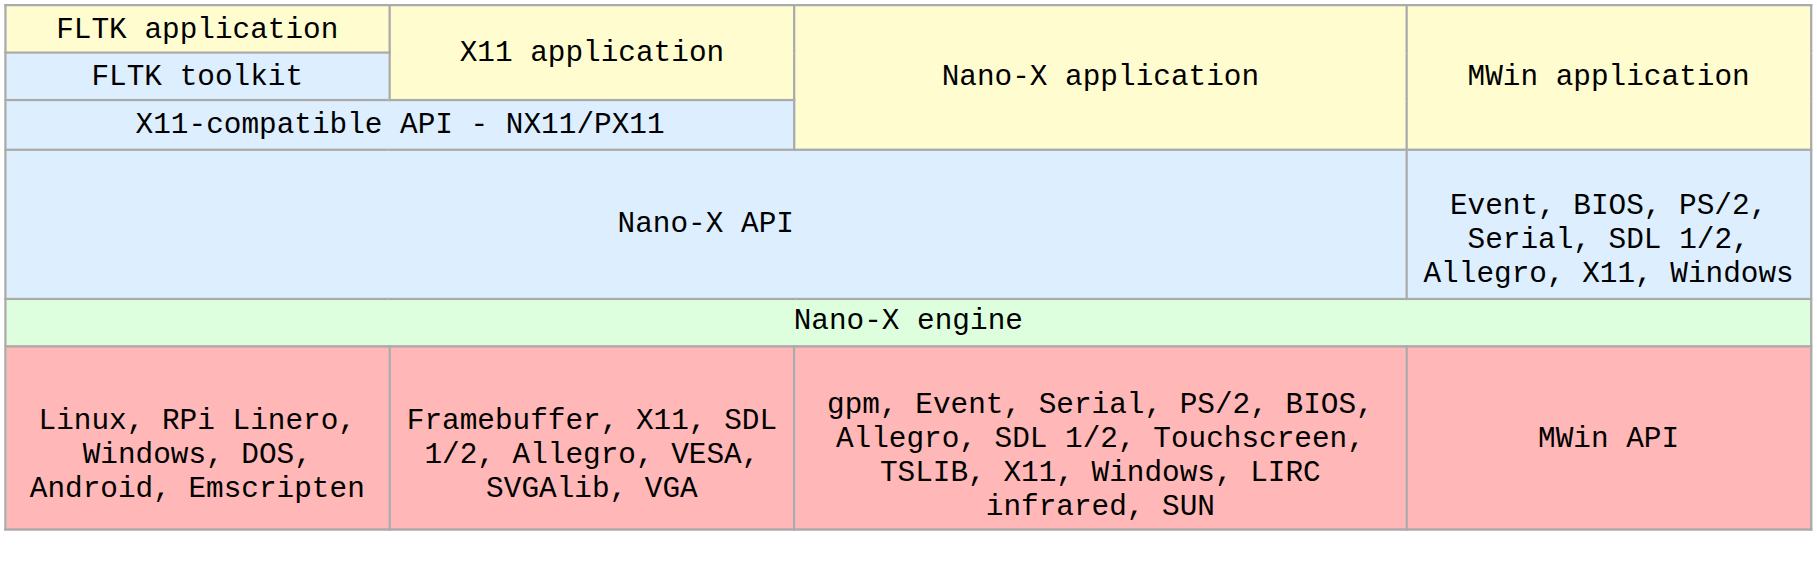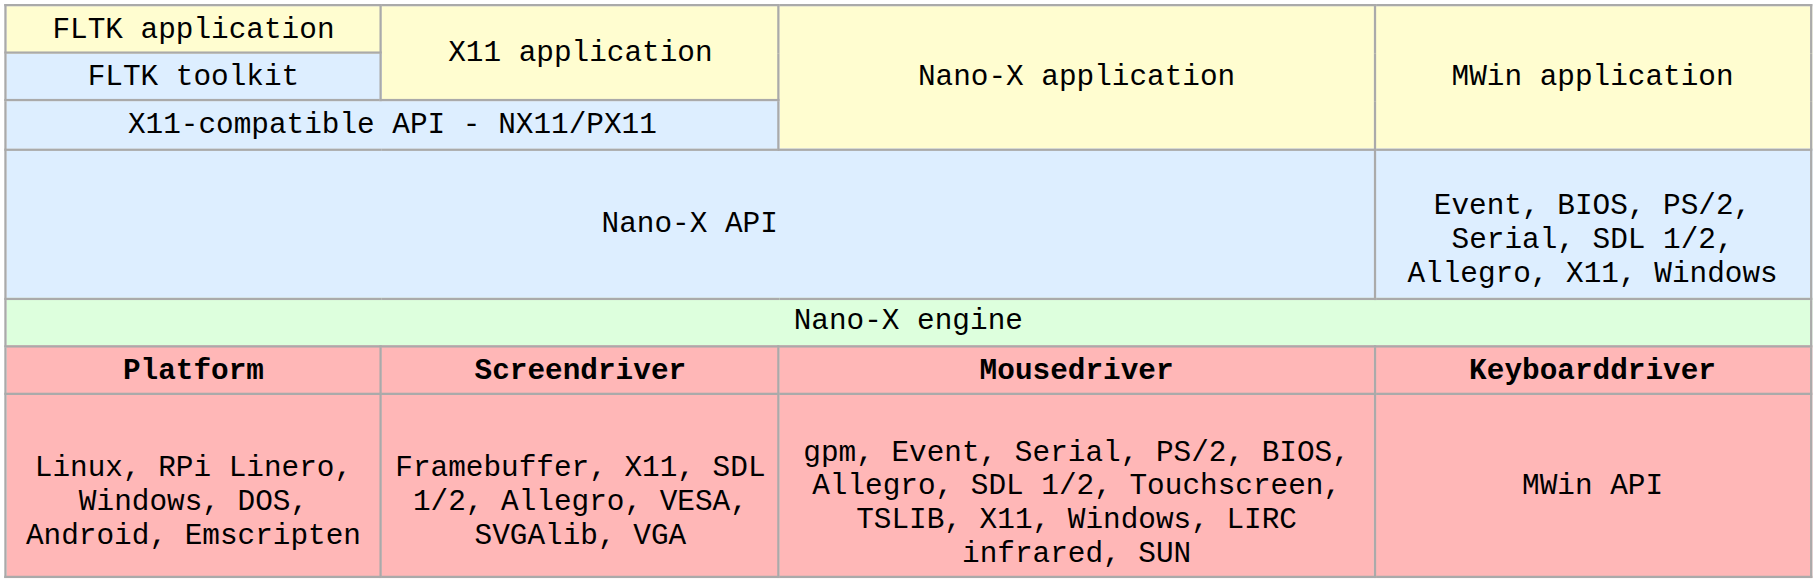+ row: (193, 370)
